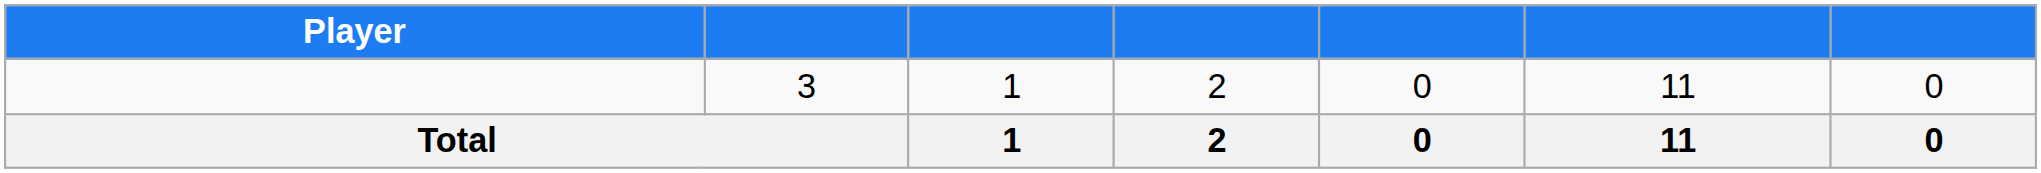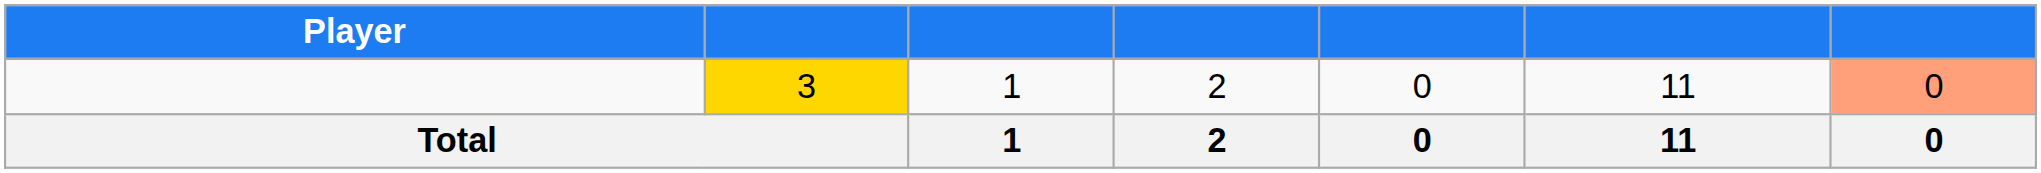(807, 85) no background -> (807, 85) gold background
(1934, 85) no background -> (1934, 85) lightsalmon background
